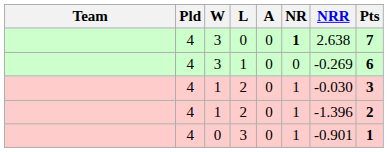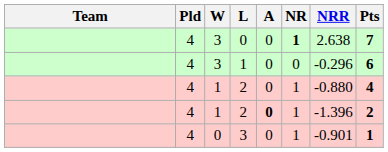(333, 64) -0.269 -> (333, 64) -0.296
(333, 87) -0.030 -> (333, 87) -0.880
(370, 87) 3 -> (370, 87) 4
(269, 111) normal -> (269, 111) bold
